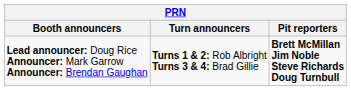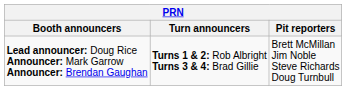(308, 61) bold -> (306, 61) normal
